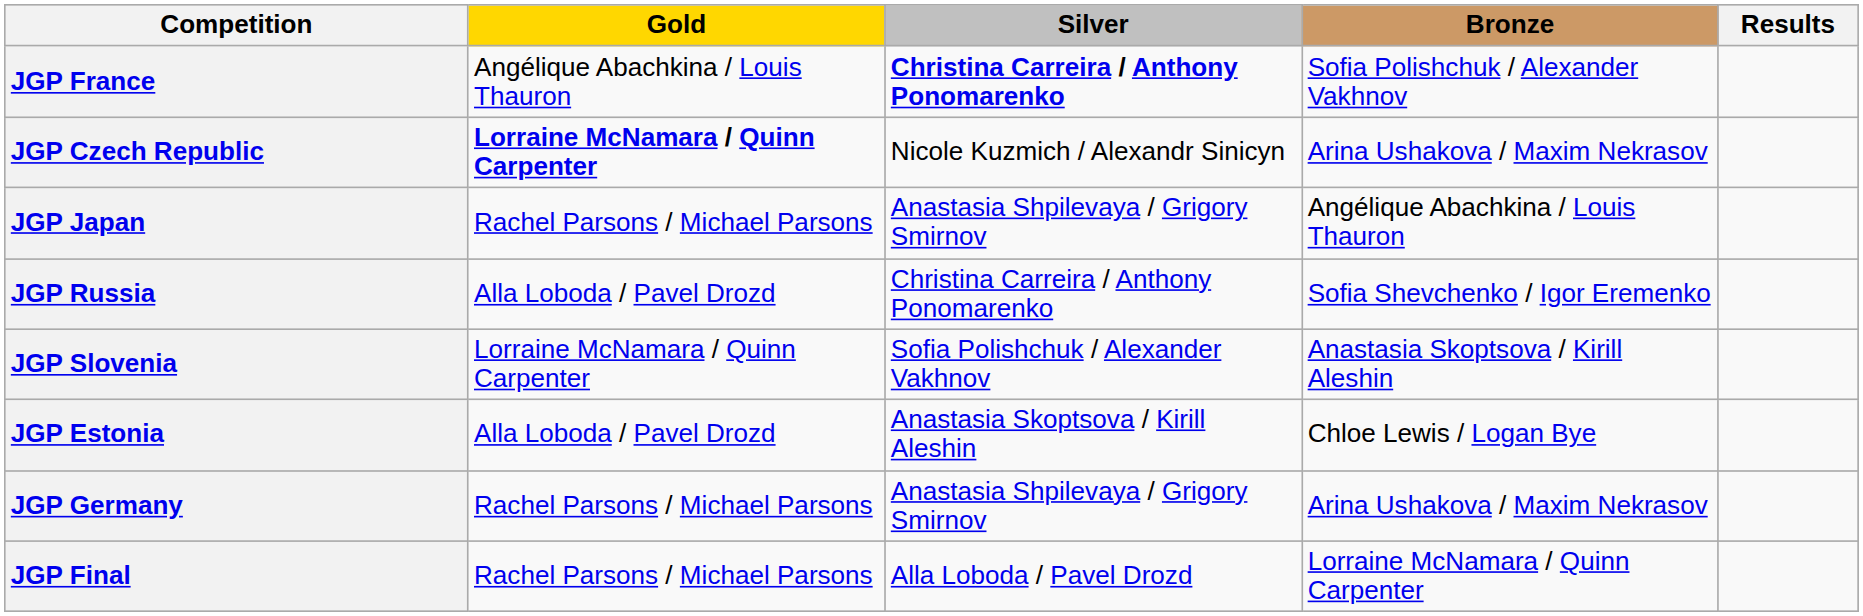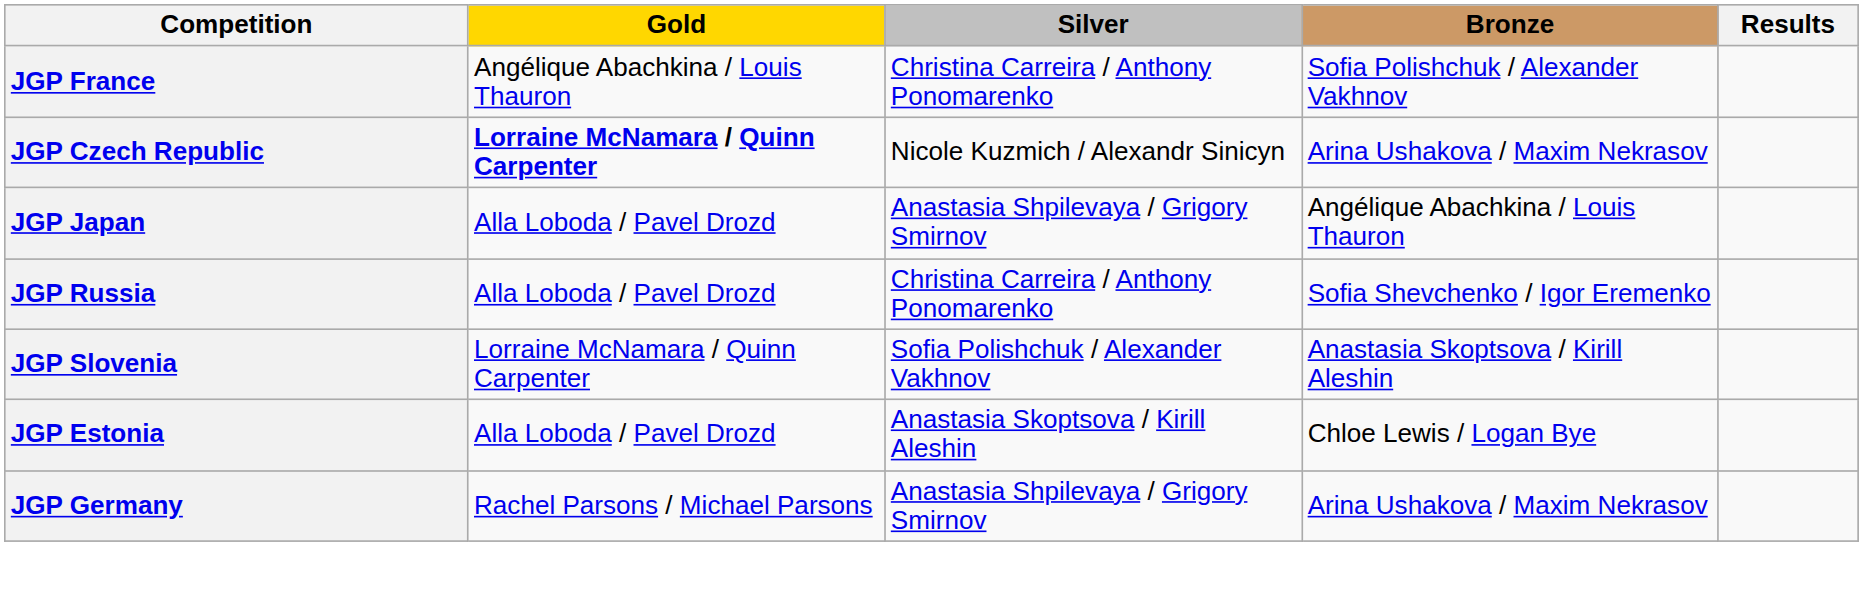(1064, 81) bold -> (1051, 81) normal
(673, 222) Rachel Parsons / Michael Parsons -> (625, 222) Alla Loboda / Pavel Drozd
- row: (71, 576)
